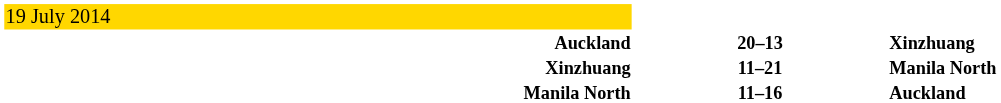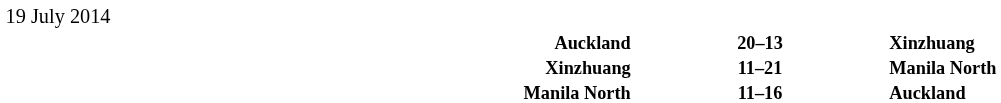(58, 16) gold background -> (58, 16) no background
